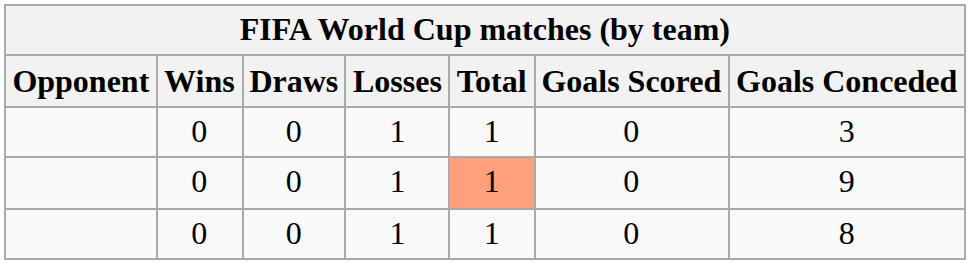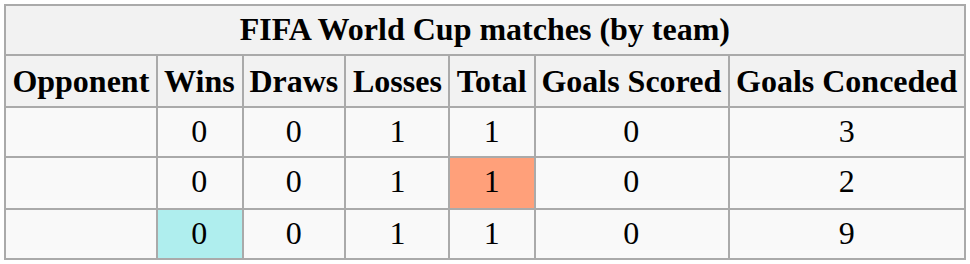(847, 182) 9 -> (847, 182) 2
(199, 232) no background -> (199, 232) paleturquoise background
(847, 232) 8 -> (847, 232) 9
